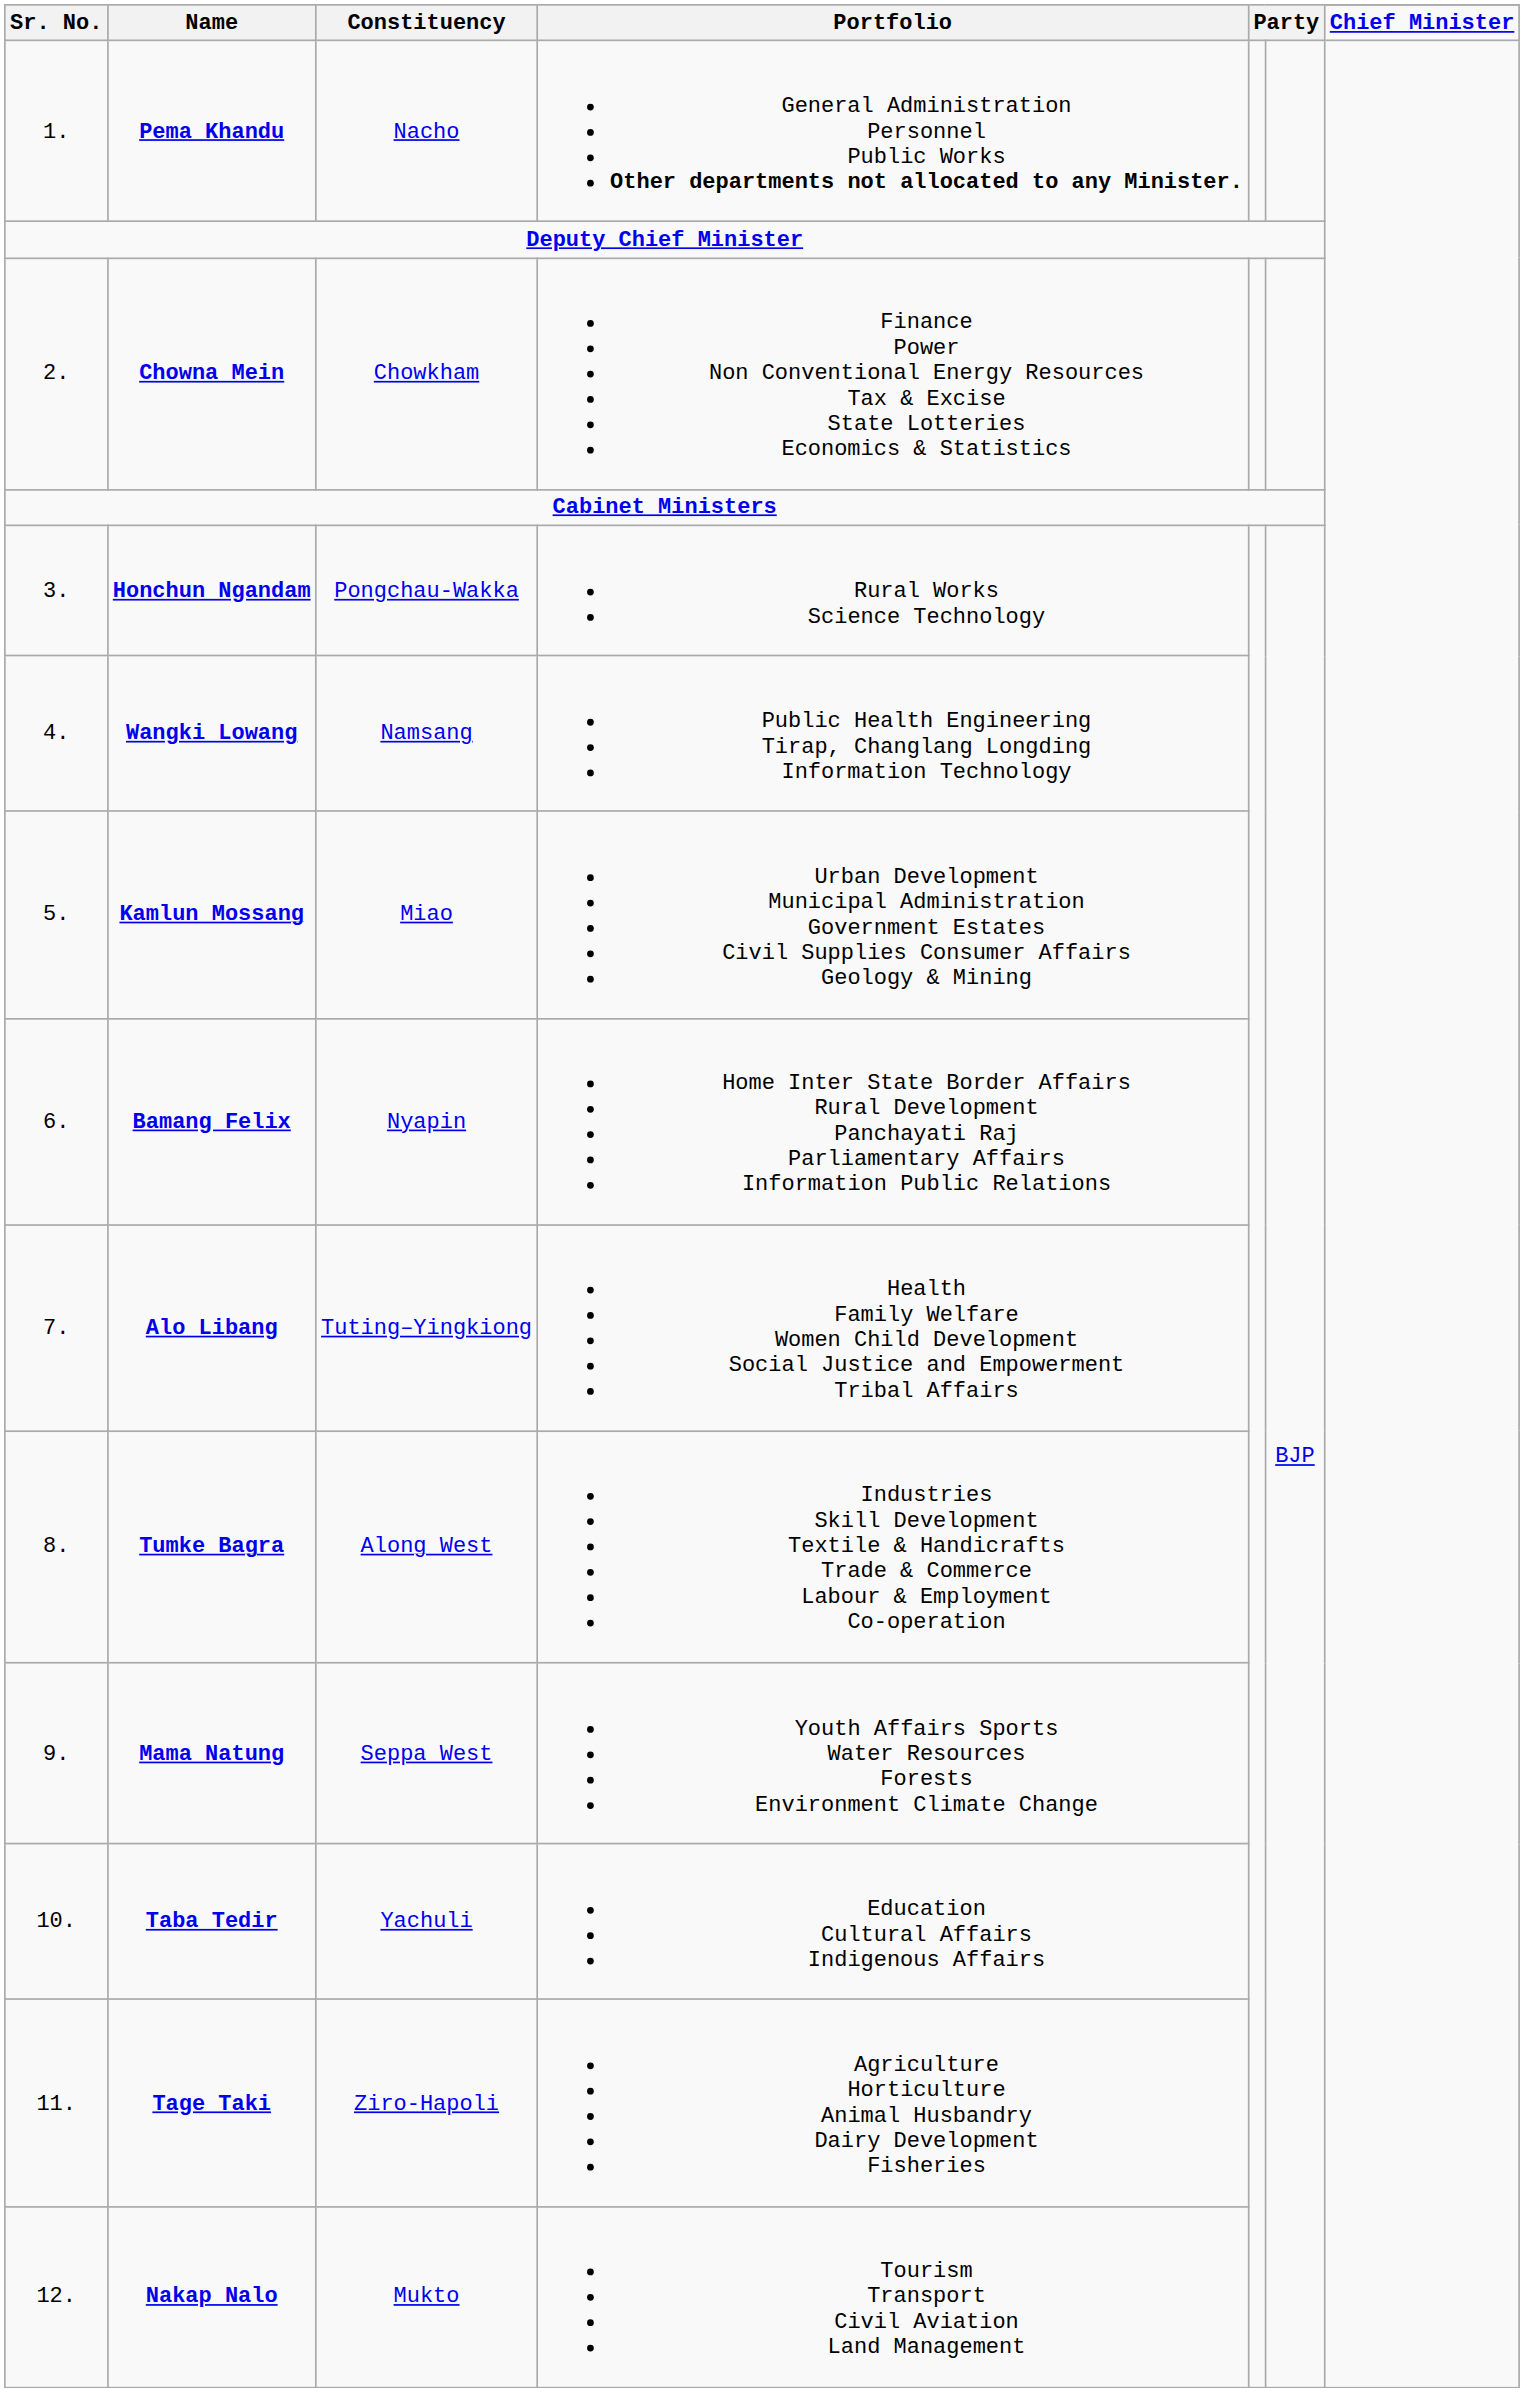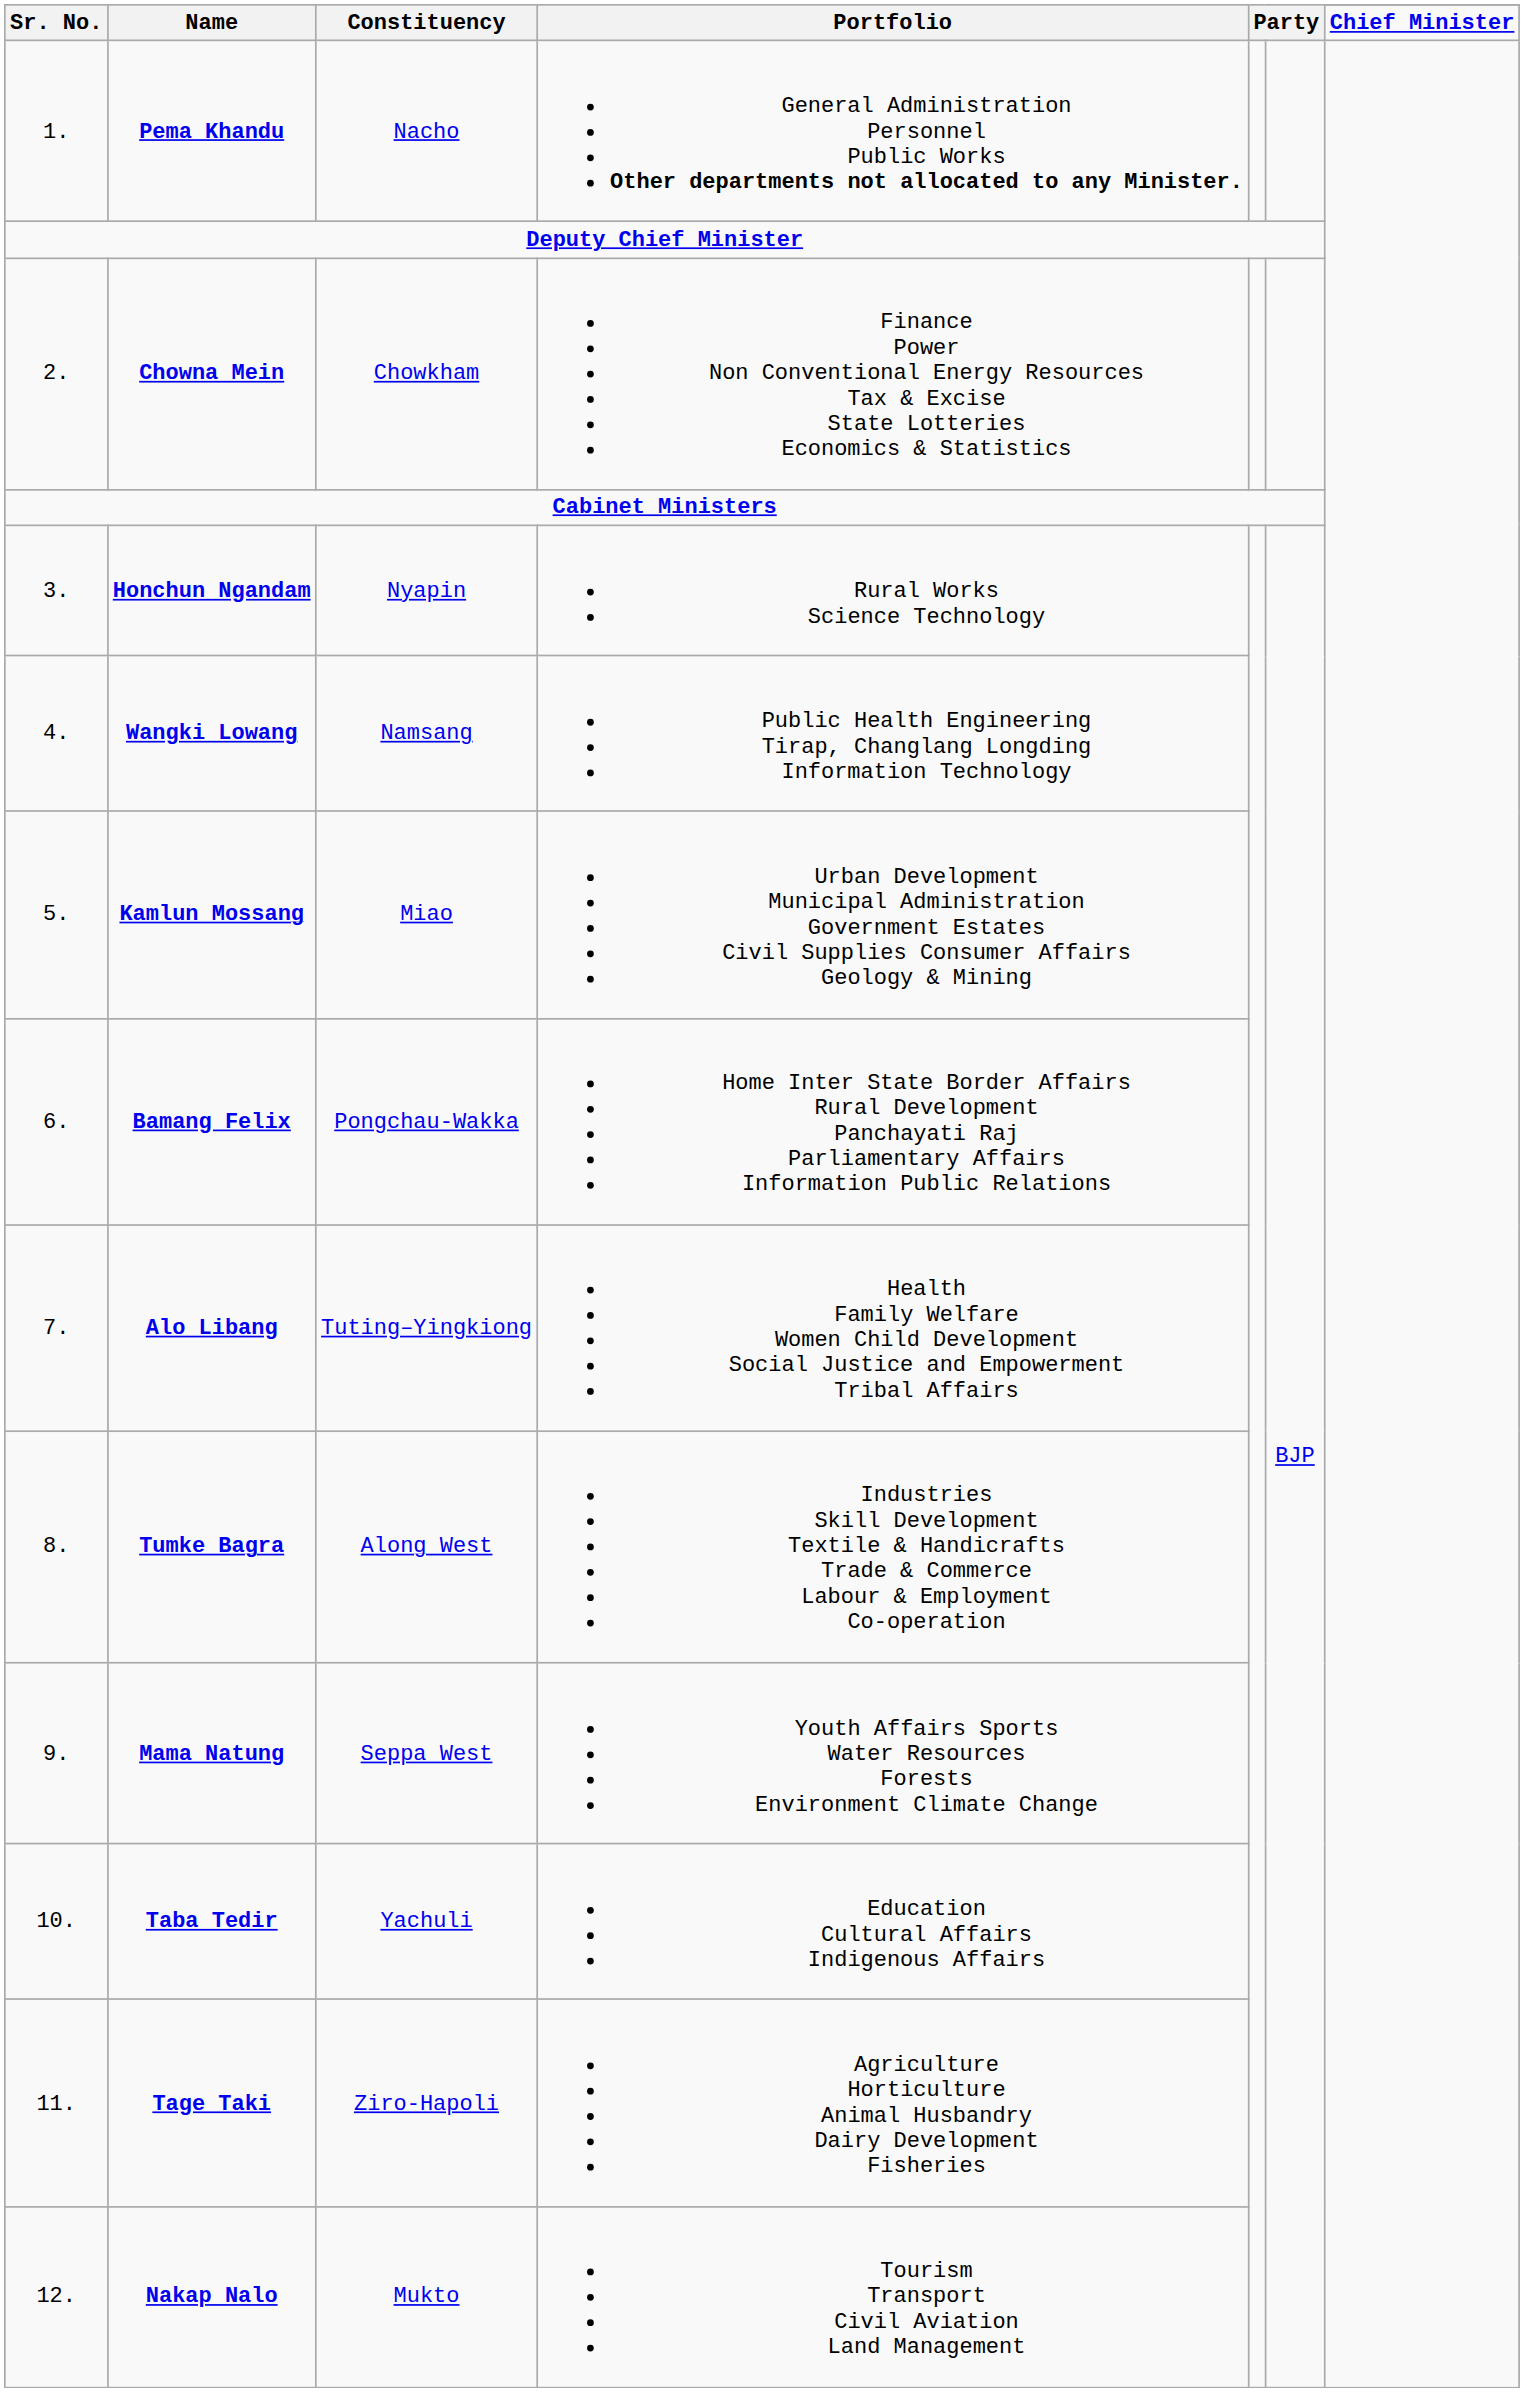(427, 590) Pongchau-Wakka -> (427, 590) Nyapin
(427, 1121) Nyapin -> (427, 1121) Pongchau-Wakka
